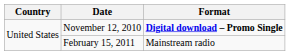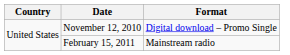(214, 27) bold -> (211, 27) normal
